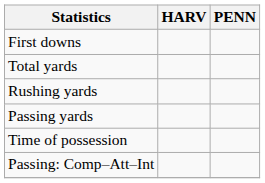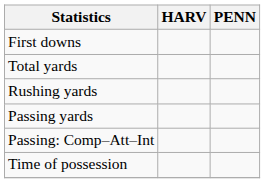rows swapped: (81, 165) <-> (68, 140)
